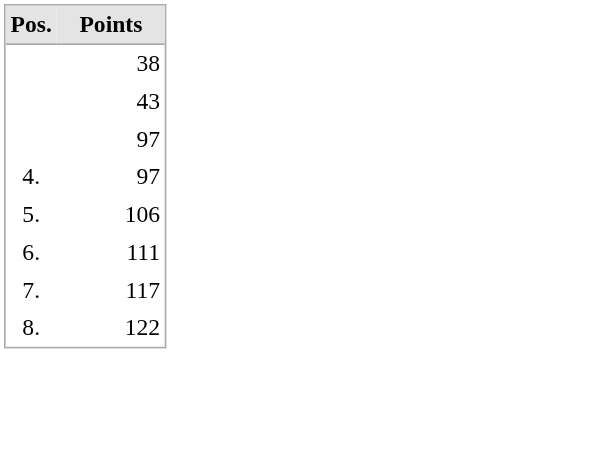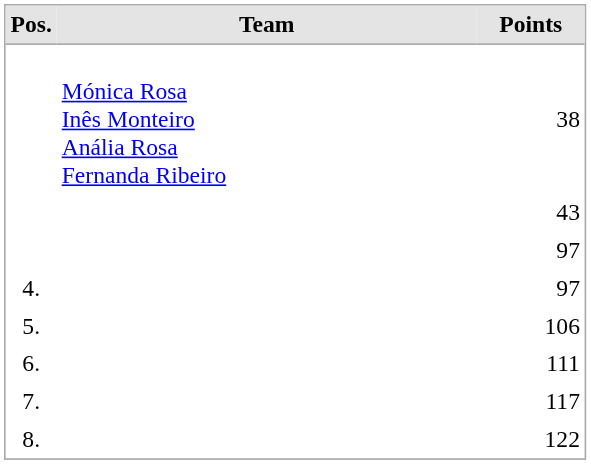+ column: (267, 24)
